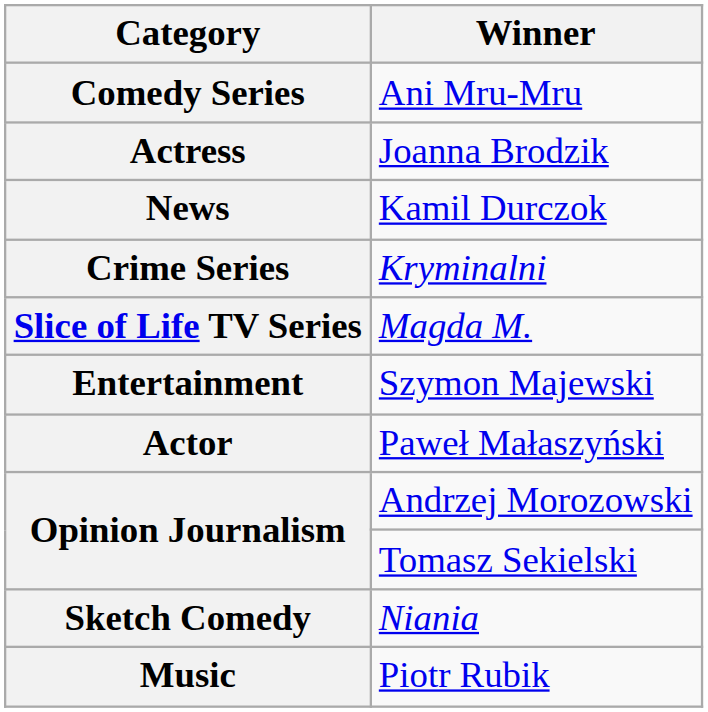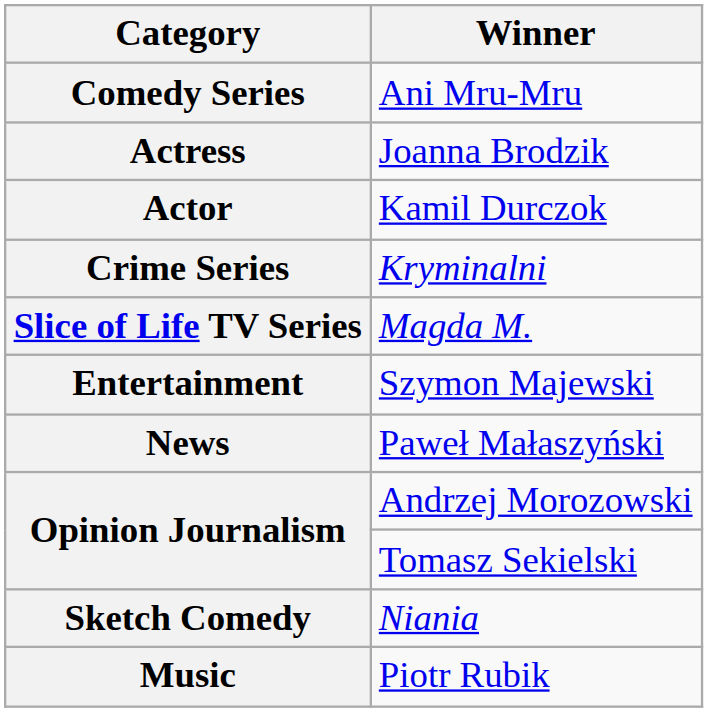(188, 208) News -> (188, 208) Actor
(188, 442) Actor -> (188, 442) News
